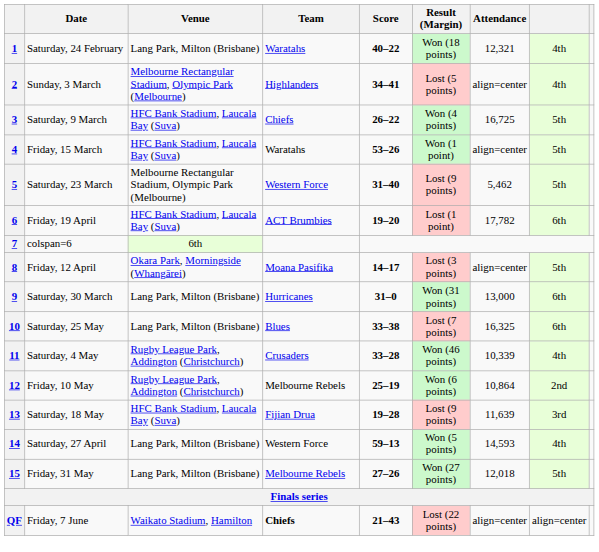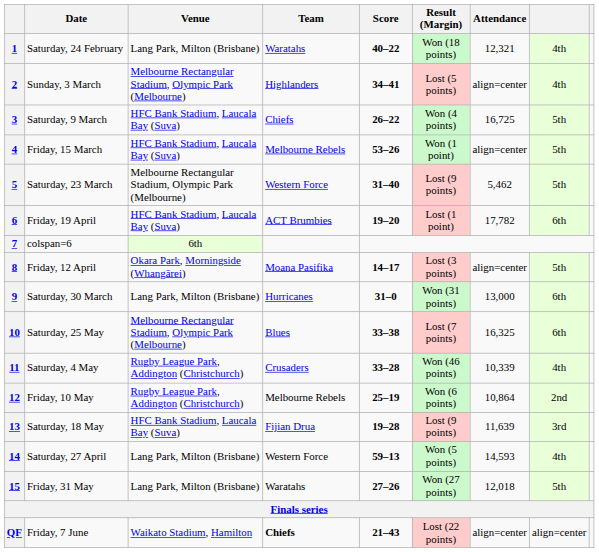(285, 149) Waratahs -> (305, 149) Melbourne Rebels
(195, 326) Lang Park, Milton (Brisbane) -> (182, 332) Melbourne Rectangular Stadium, Olympic Park (Melbourne)
(305, 473) Melbourne Rebels -> (285, 486) Waratahs
